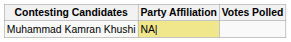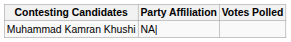(149, 29) khaki background -> (149, 29) no background
